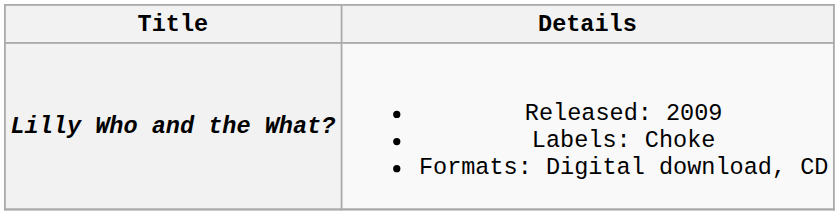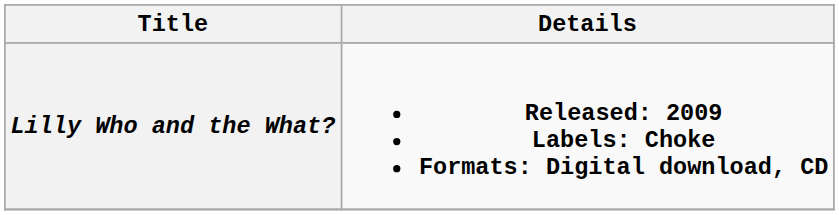(587, 140) normal -> (587, 140) bold
